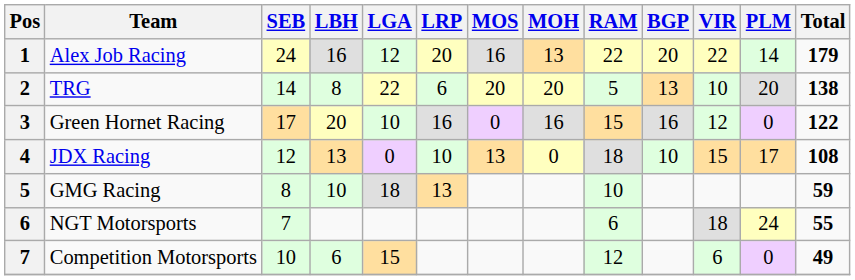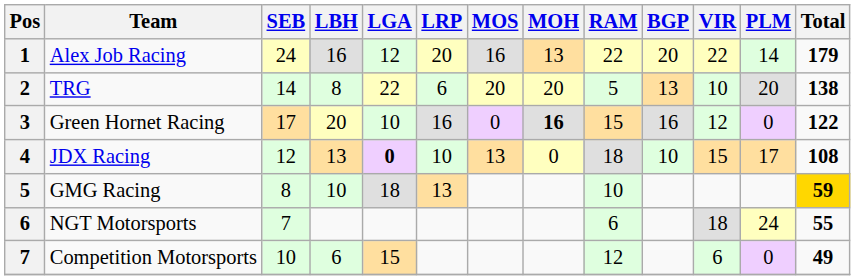(554, 122) normal -> (554, 122) bold
(390, 156) normal -> (390, 156) bold
(823, 190) no background -> (823, 190) gold background
